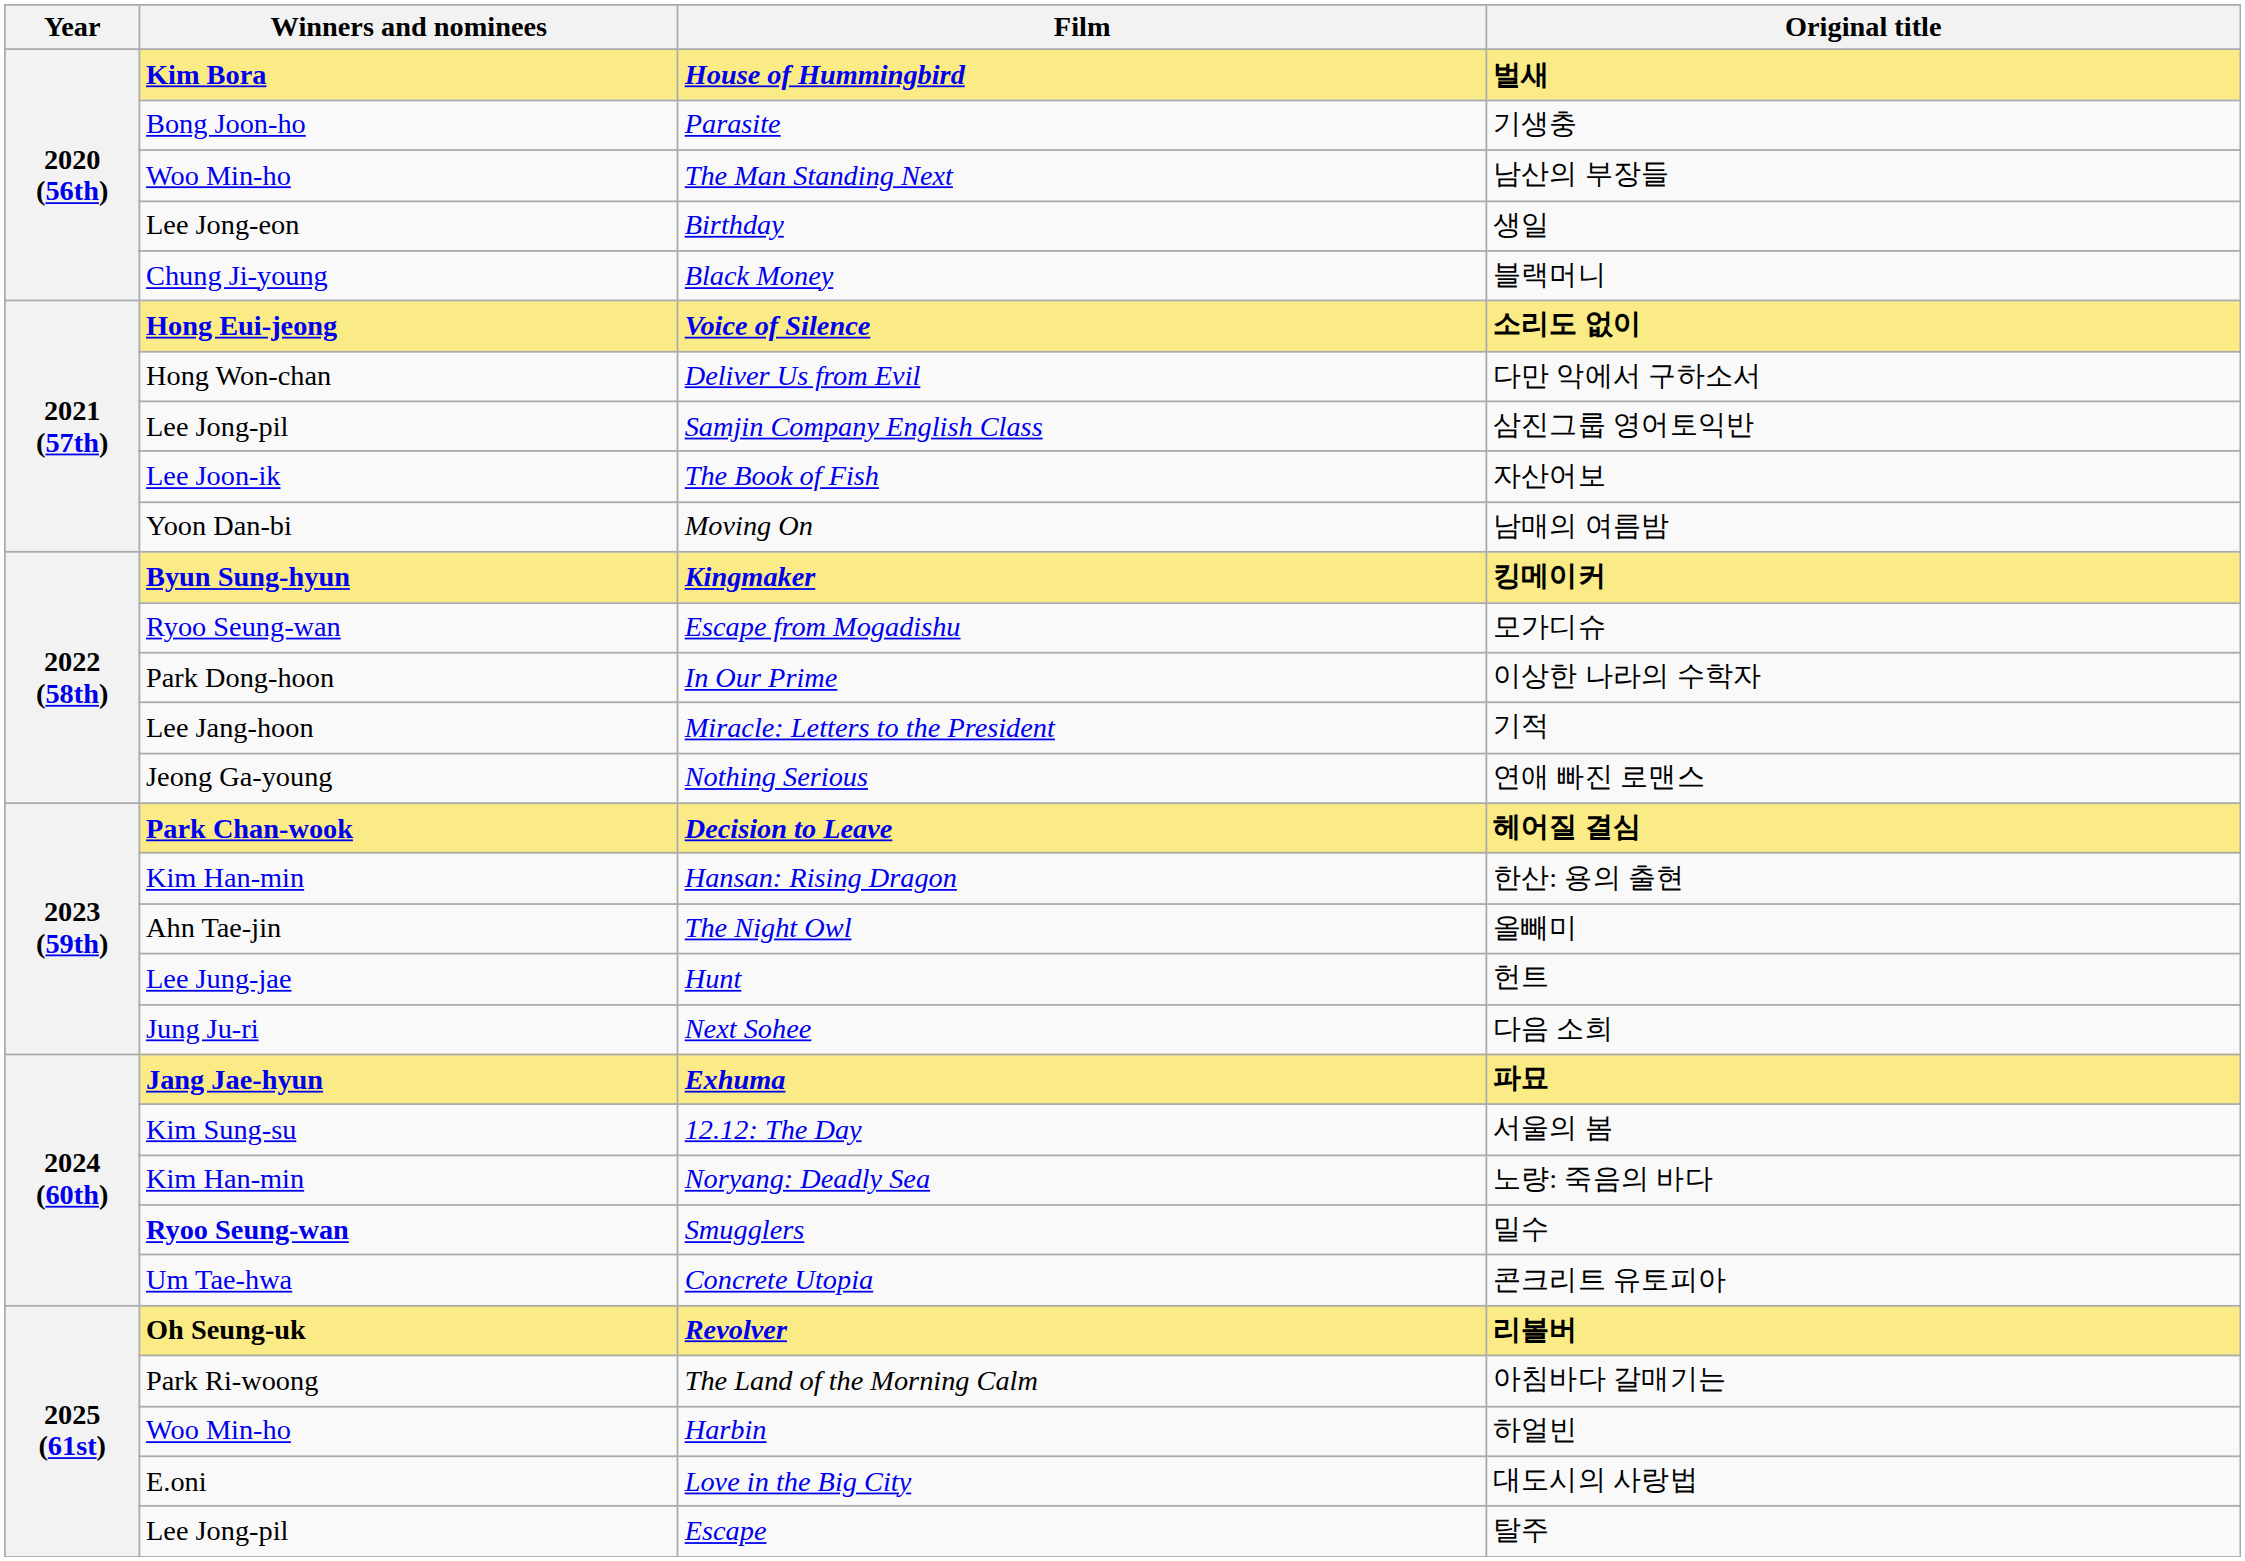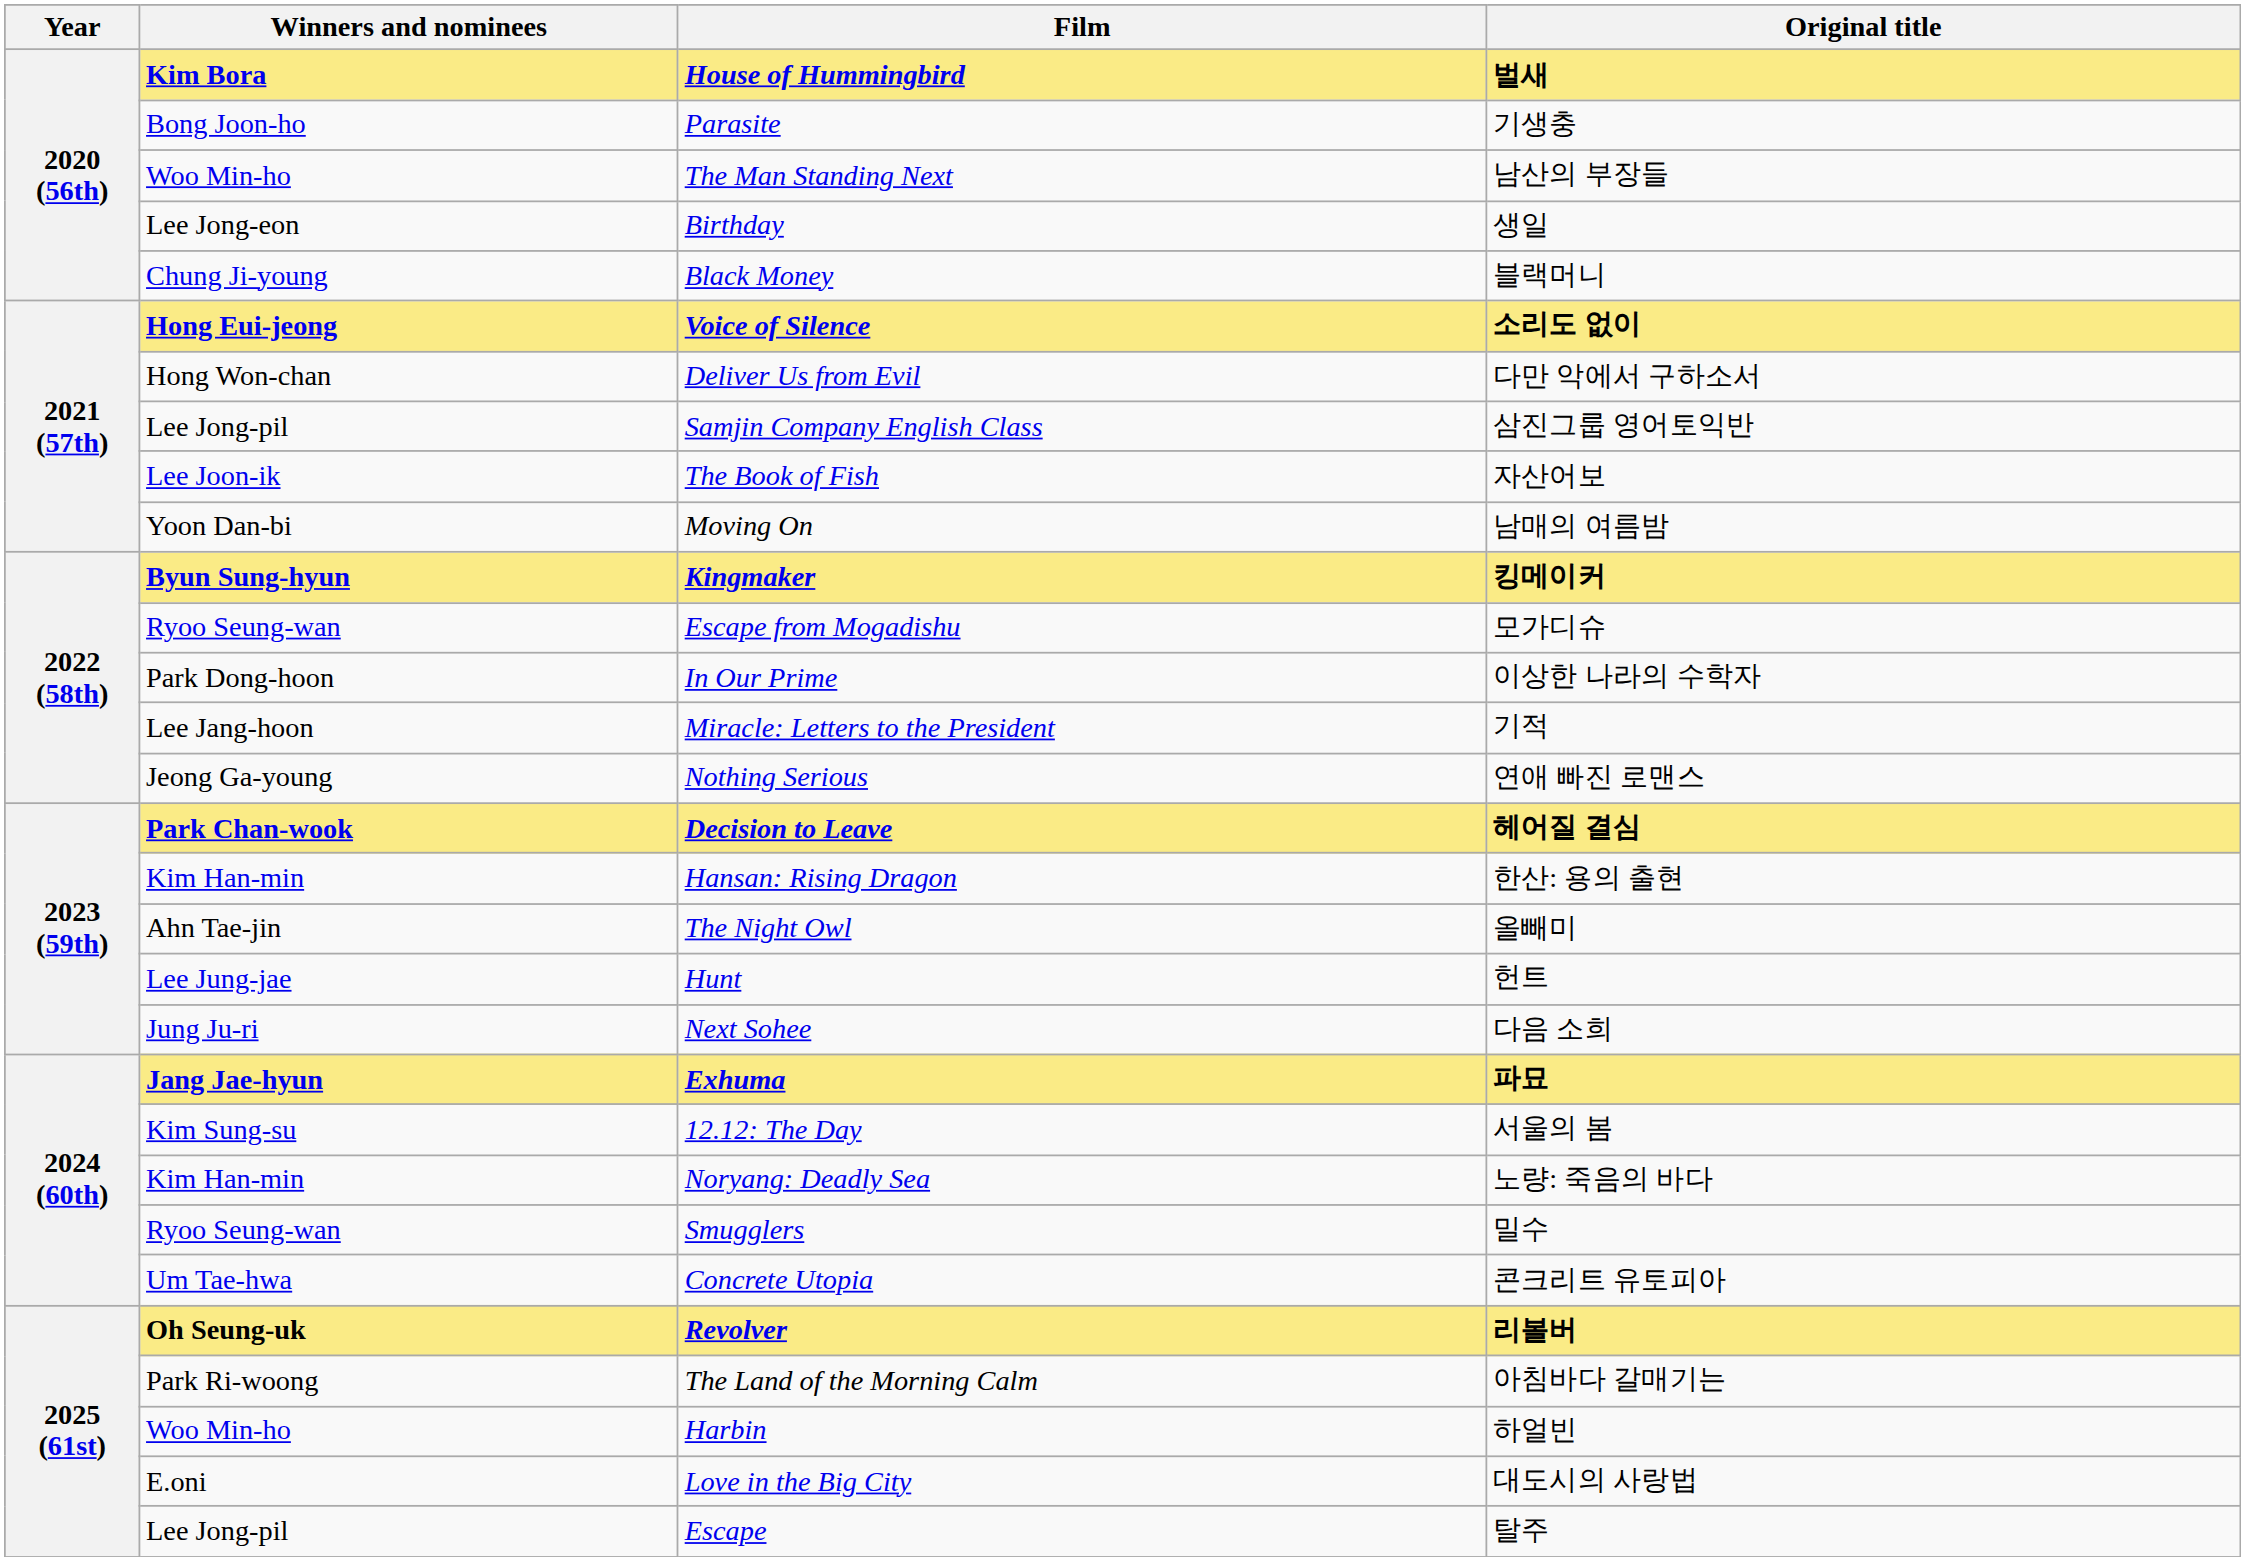(247, 1229) bold -> (243, 1229) normal
